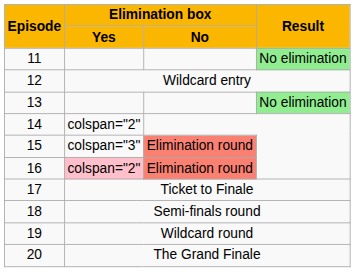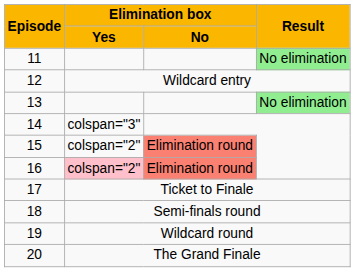(104, 124) colspan="2" -> (104, 124) colspan="3"
(104, 146) colspan="3" -> (104, 146) colspan="2"
